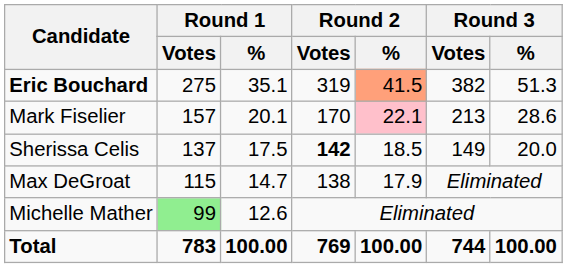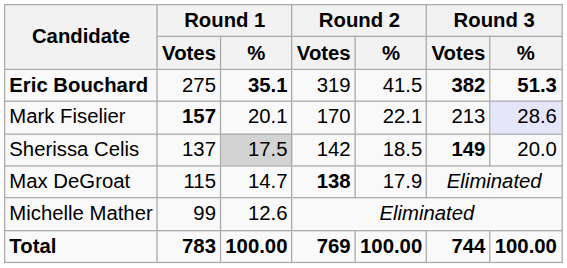(268, 85) normal -> (268, 85) bold
(402, 85) lightsalmon background -> (402, 85) no background
(468, 85) normal -> (468, 85) bold
(537, 85) normal -> (537, 85) bold
(199, 117) normal -> (199, 117) bold
(402, 117) pink background -> (402, 117) no background
(537, 117) no background -> (537, 117) lavender background
(268, 149) no background -> (268, 149) lightgrey background
(334, 149) bold -> (334, 149) normal
(468, 149) normal -> (468, 149) bold
(334, 181) normal -> (334, 181) bold
(205, 213) lightgreen background -> (205, 213) no background
